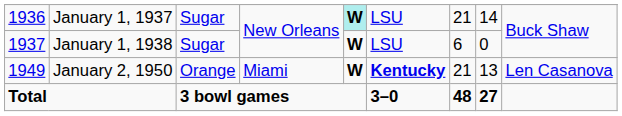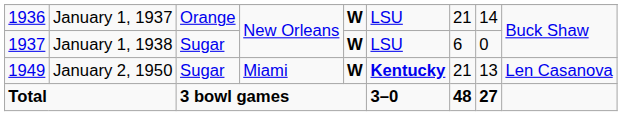(202, 17) Sugar -> (208, 17) Orange
(355, 17) paleturquoise background -> (355, 17) no background
(208, 70) Orange -> (202, 70) Sugar
